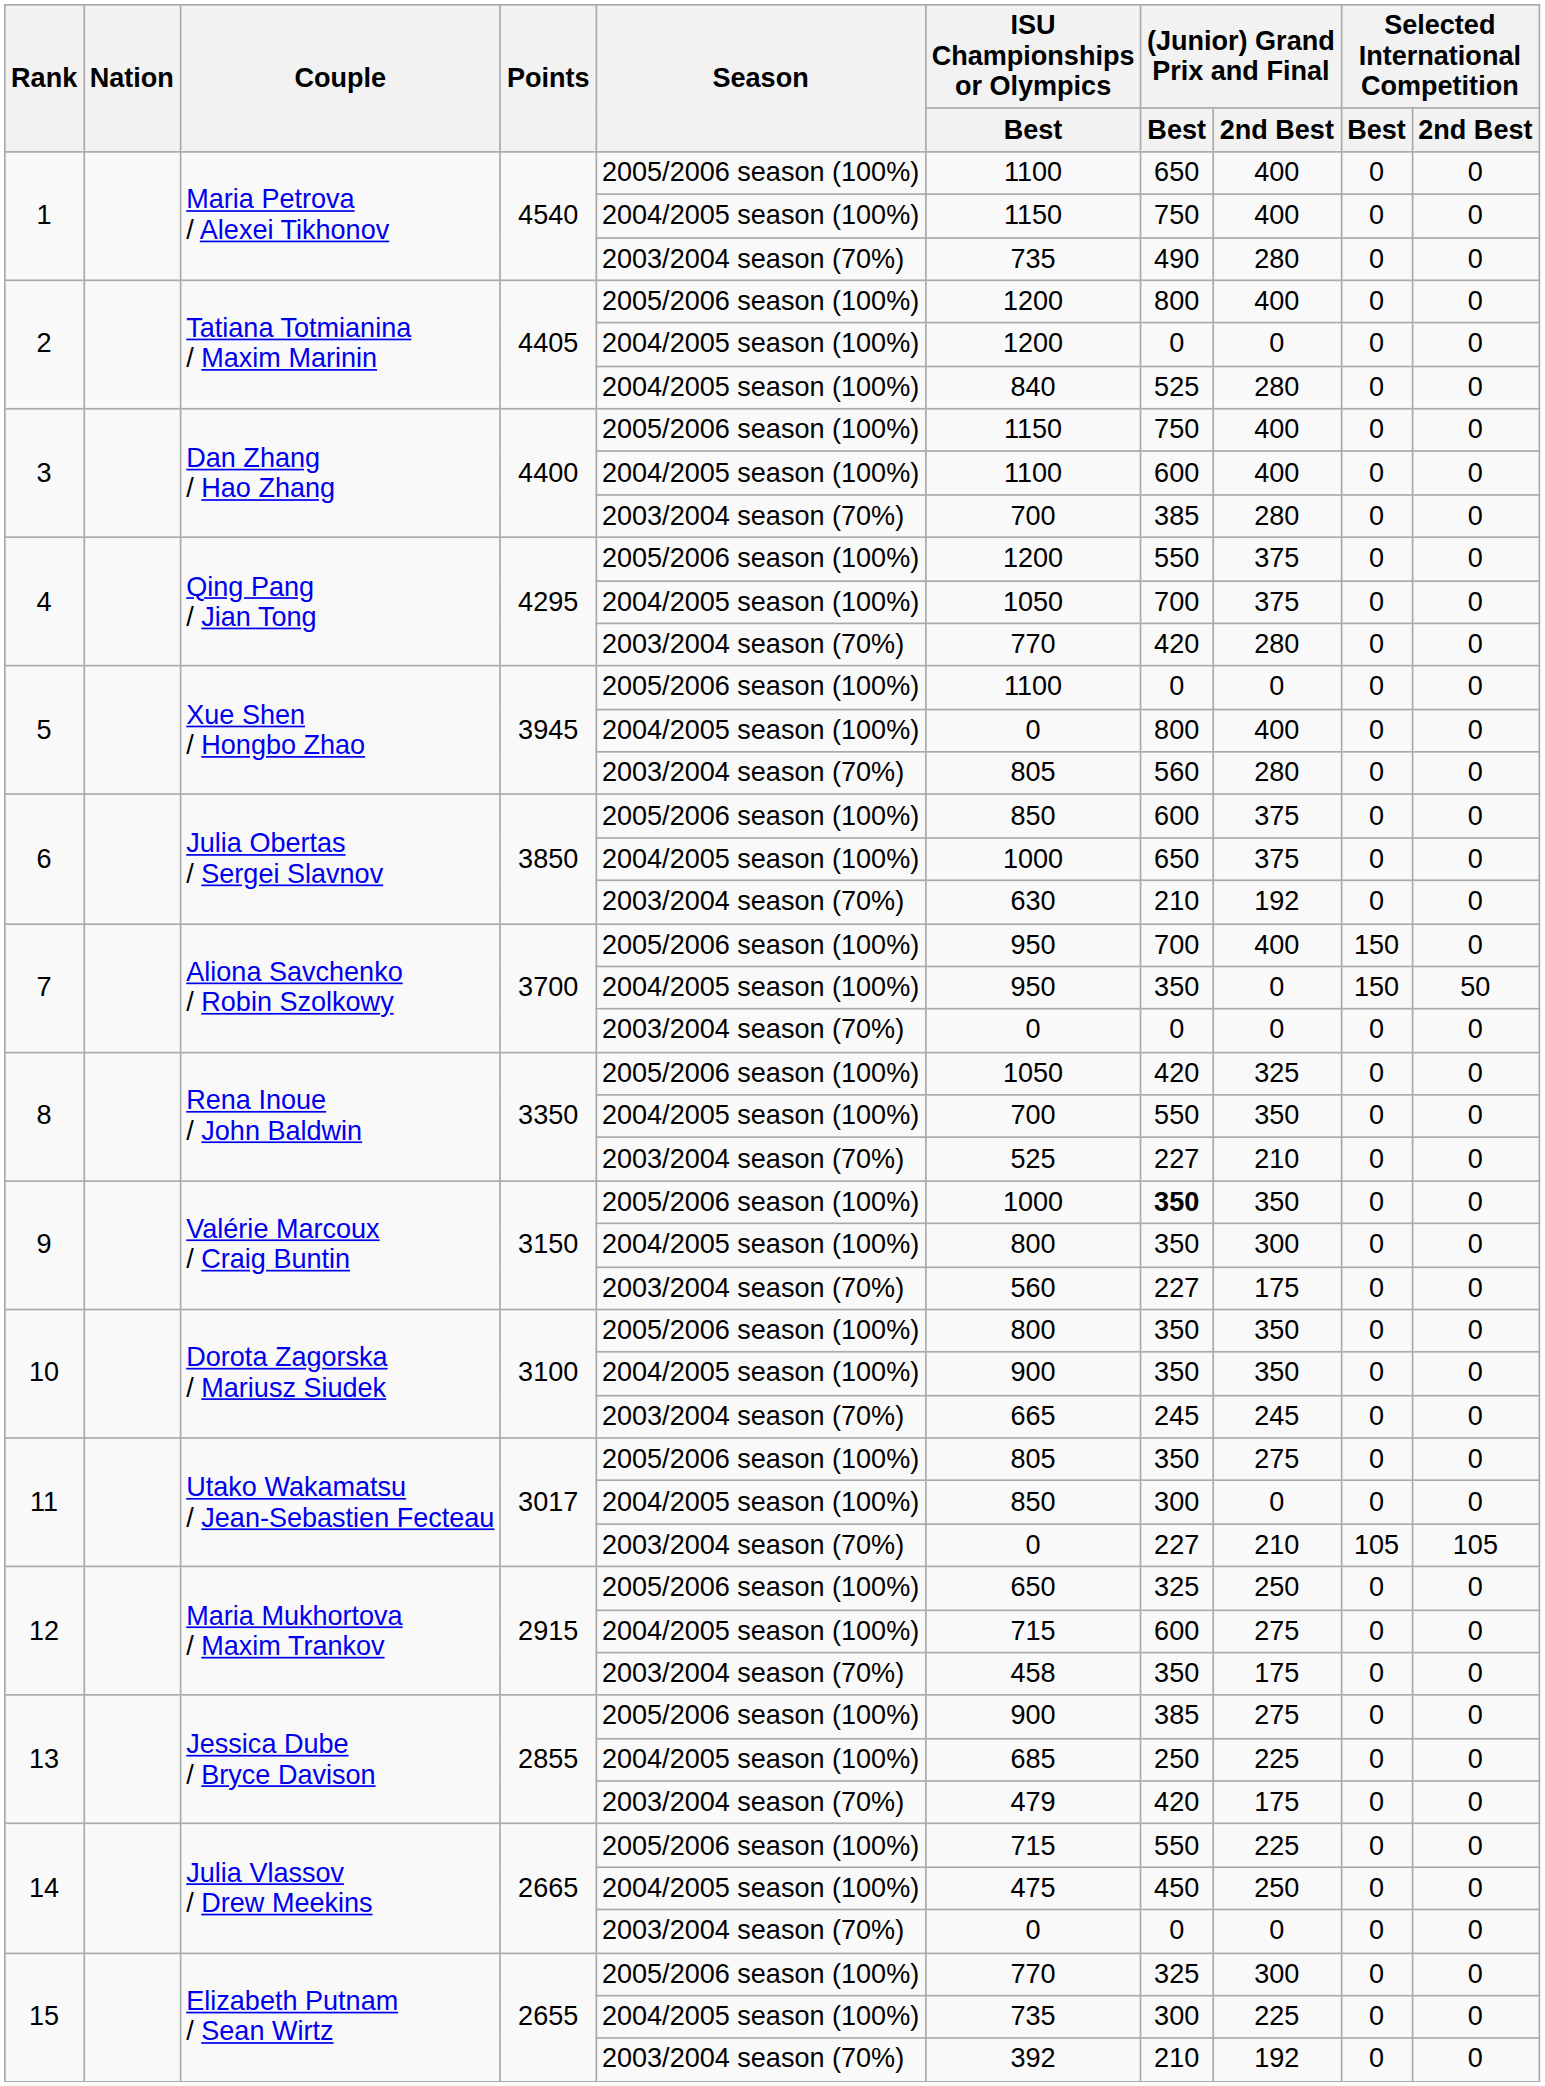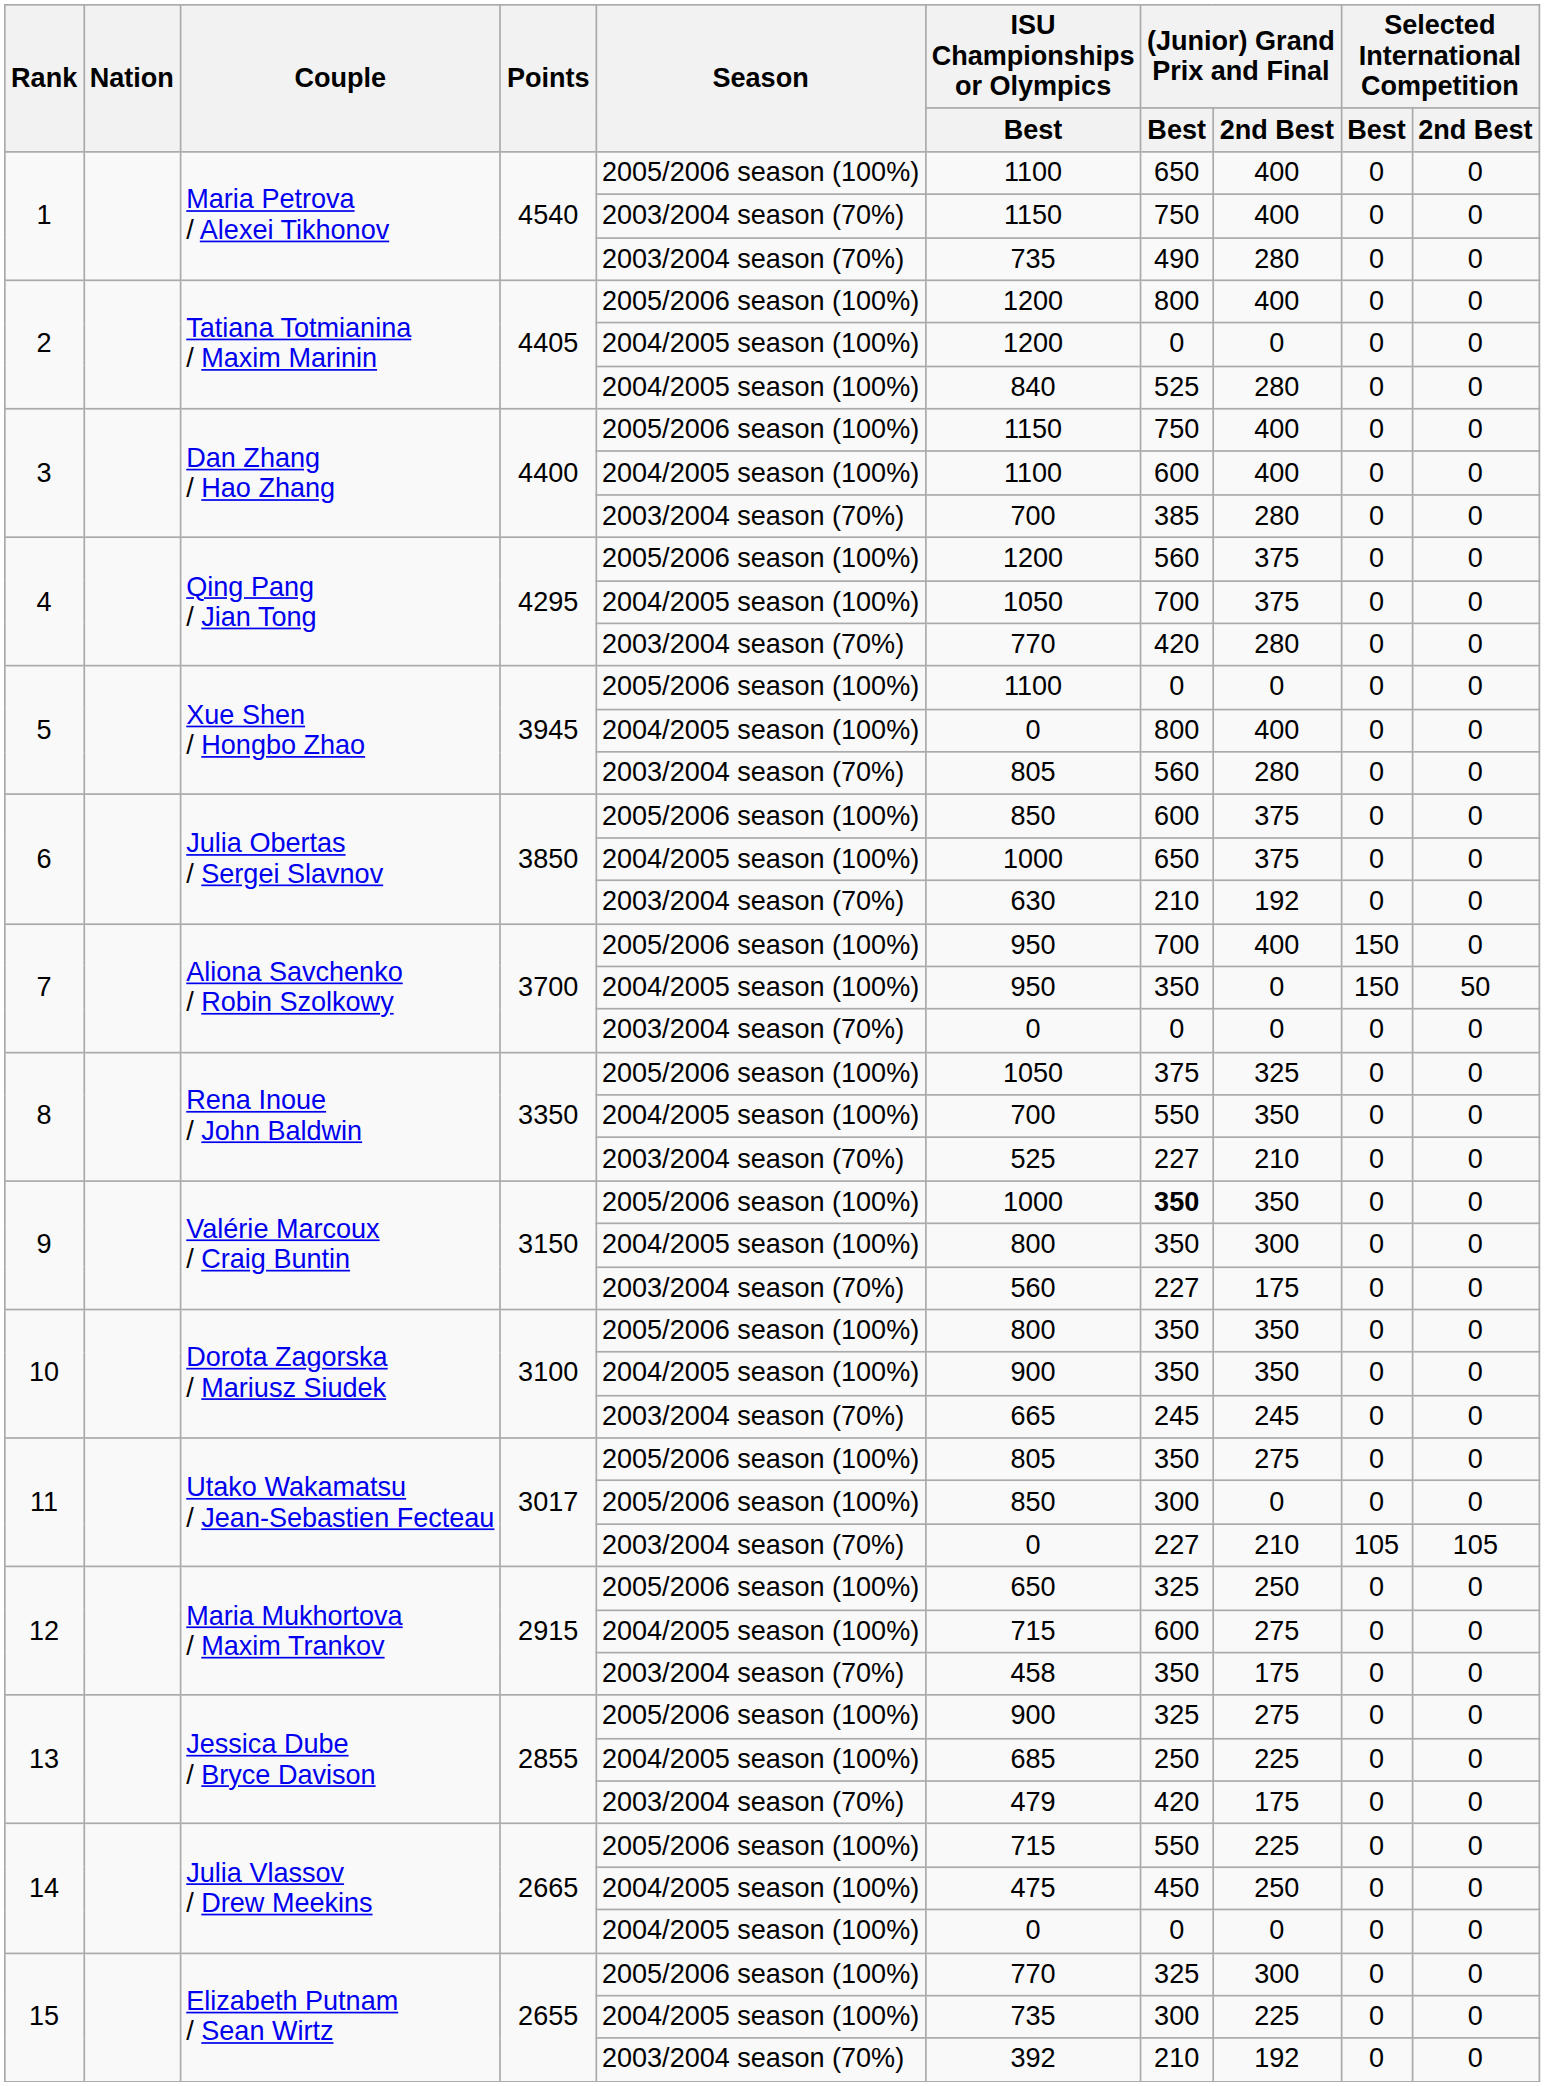(761, 215) 2004/2005 season (100%) -> (753, 215) 2003/2004 season (70%)
(1177, 558) 550 -> (1177, 558) 560
(1177, 1073) 420 -> (1177, 1073) 375
(761, 1501) 2004/2005 season (100%) -> (761, 1501) 2005/2006 season (100%)
(1177, 1716) 385 -> (1177, 1716) 325
(753, 1930) 2003/2004 season (70%) -> (761, 1930) 2004/2005 season (100%)
